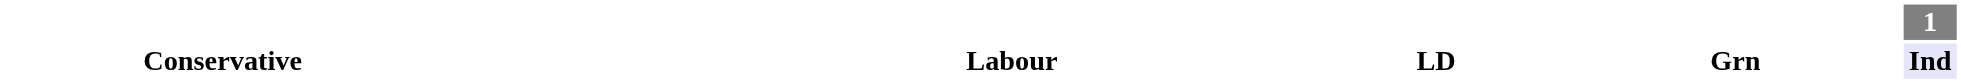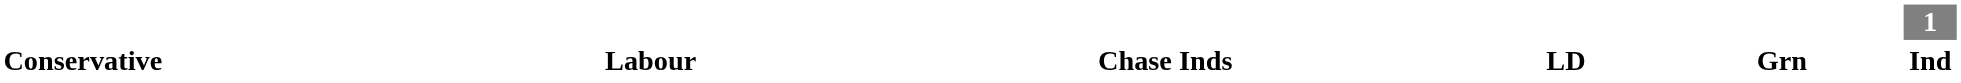+ column: (1165, 21)
(1930, 60) lavender background -> (1930, 60) no background
